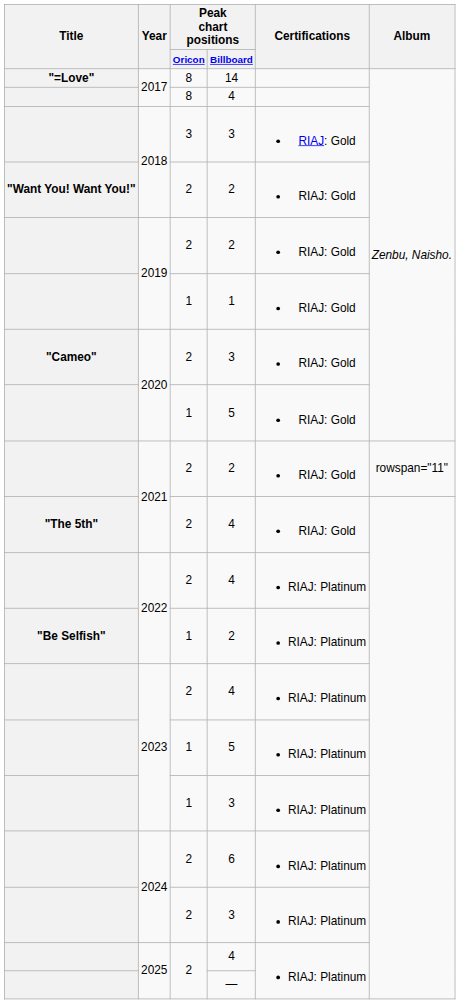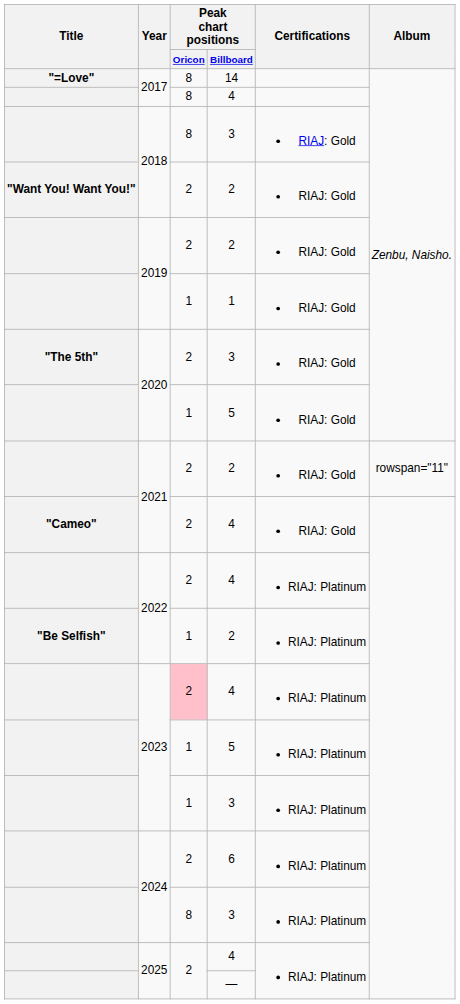(189, 134) 3 -> (189, 134) 8
(71, 357) "Cameo" -> (71, 357) "The 5th"
(71, 524) "The 5th" -> (71, 524) "Cameo"
(189, 691) no background -> (189, 691) pink background
(189, 915) 2 -> (189, 915) 8
